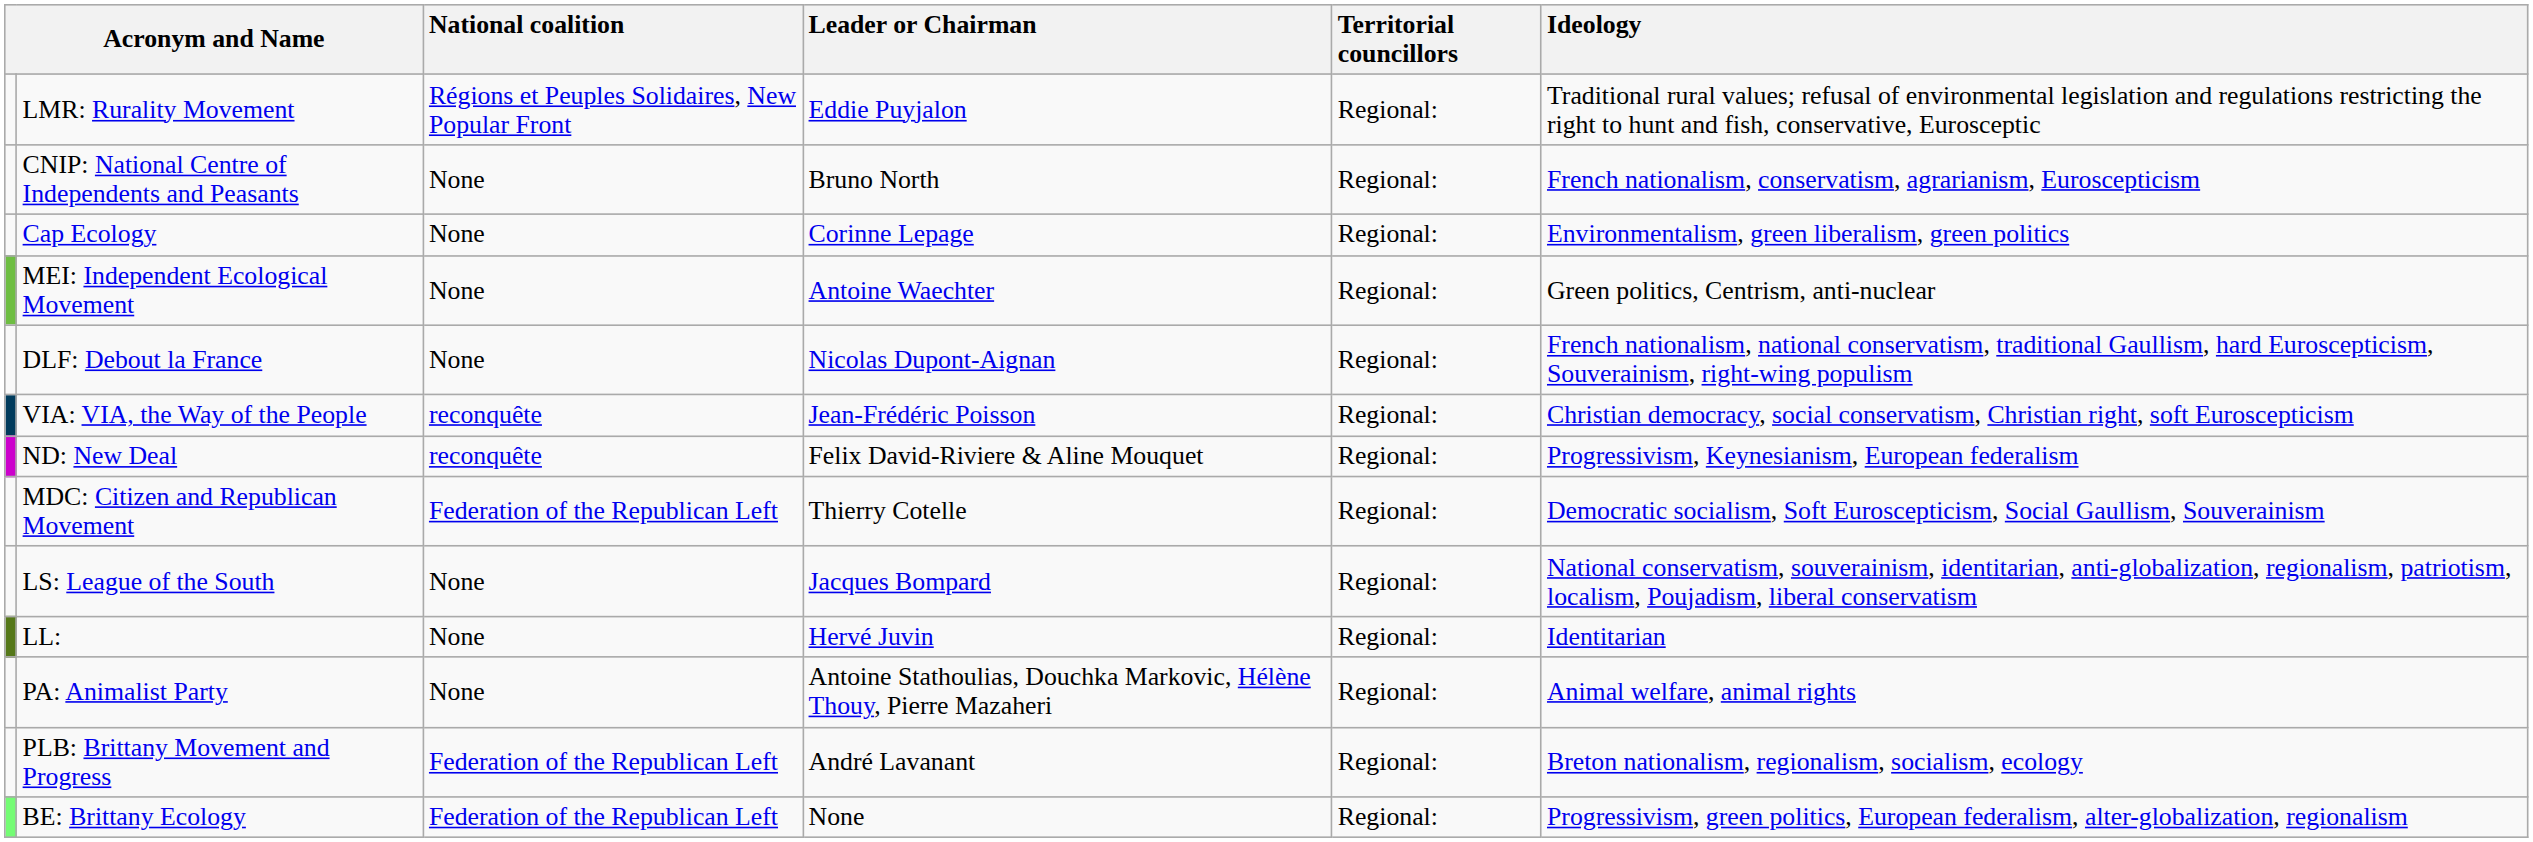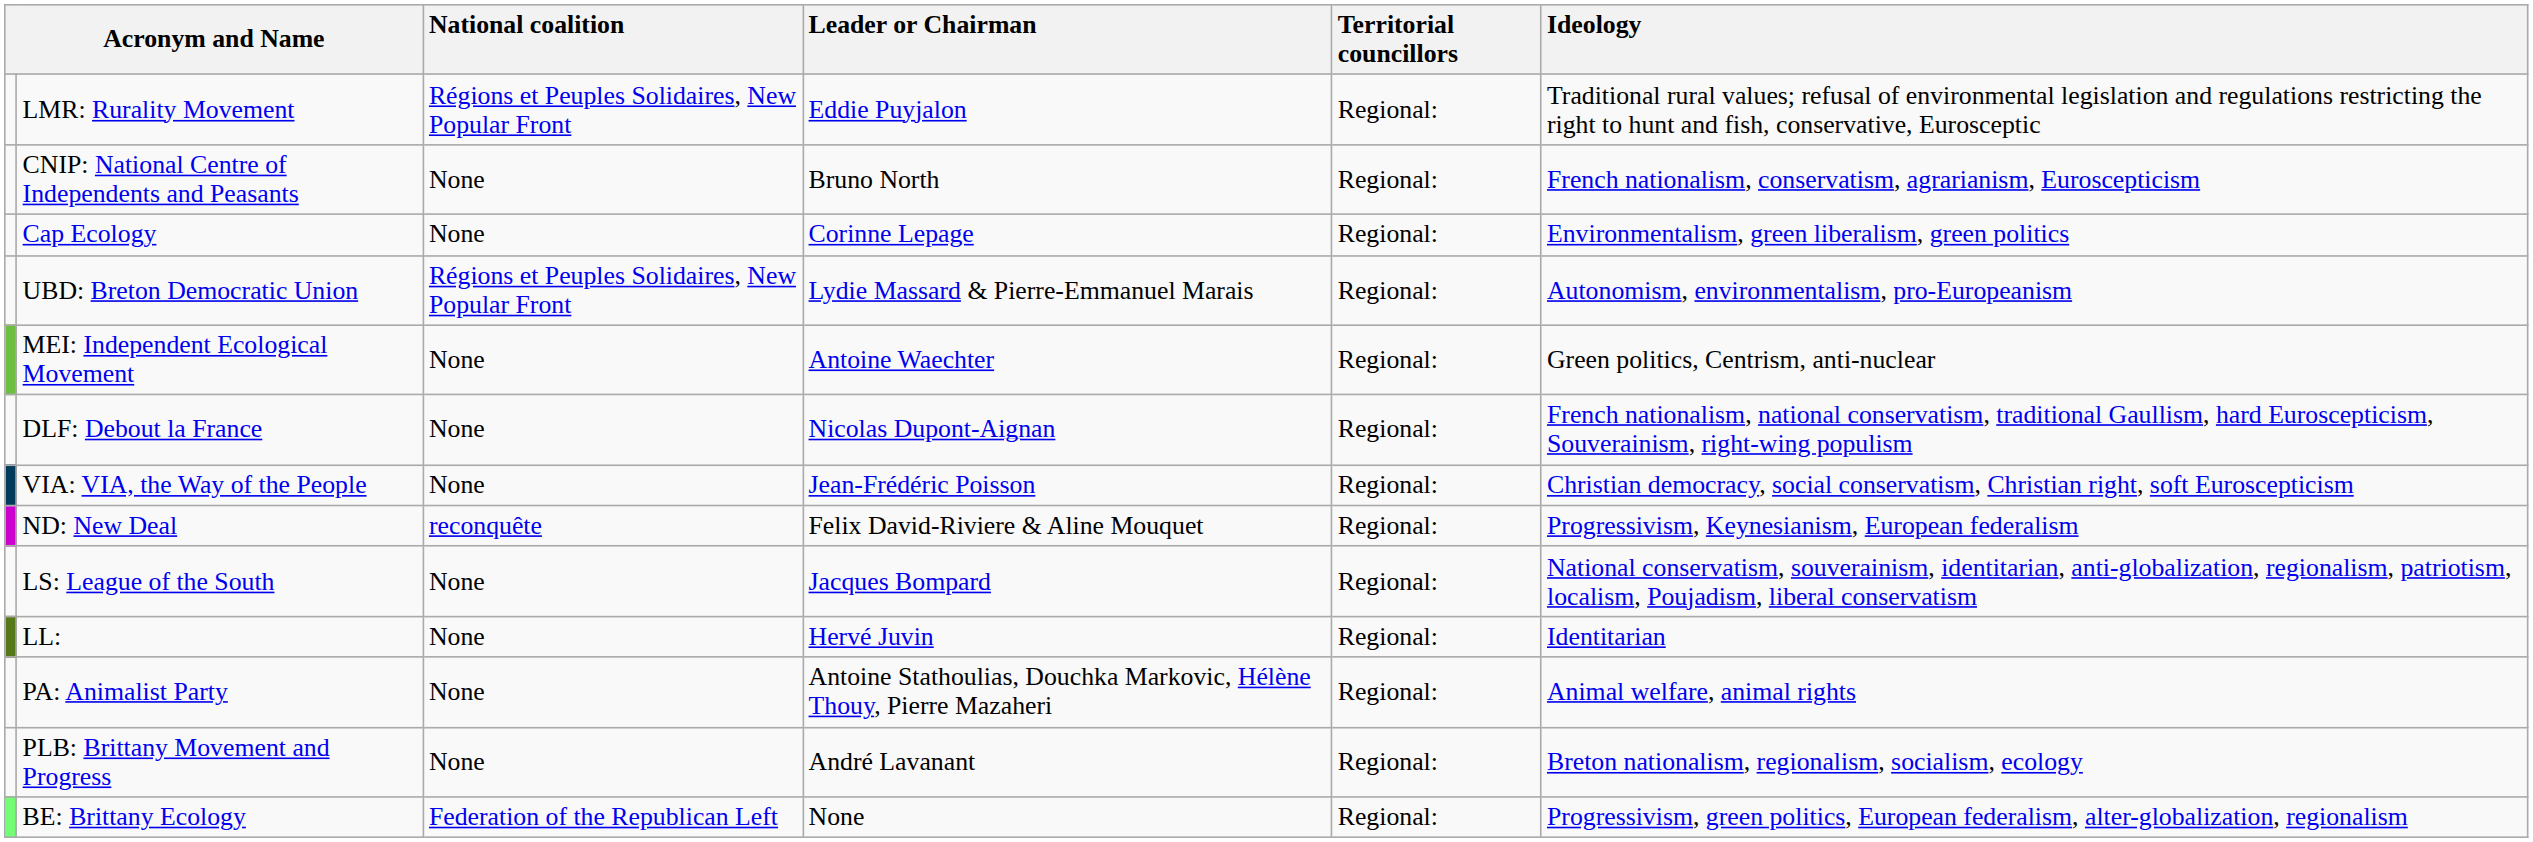+ row: (190, 289)
(485, 414) reconquête -> (457, 484) None
- row: (180, 511)
(603, 761) Federation of the Republican Left -> (457, 761) None
